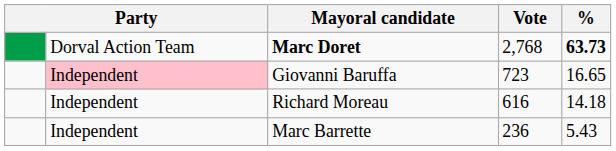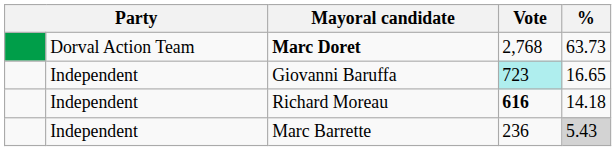(586, 46) bold -> (586, 46) normal
(94, 74) pink background -> (94, 74) no background
(516, 74) no background -> (516, 74) paleturquoise background
(516, 103) normal -> (516, 103) bold
(582, 131) no background -> (582, 131) lightgrey background
